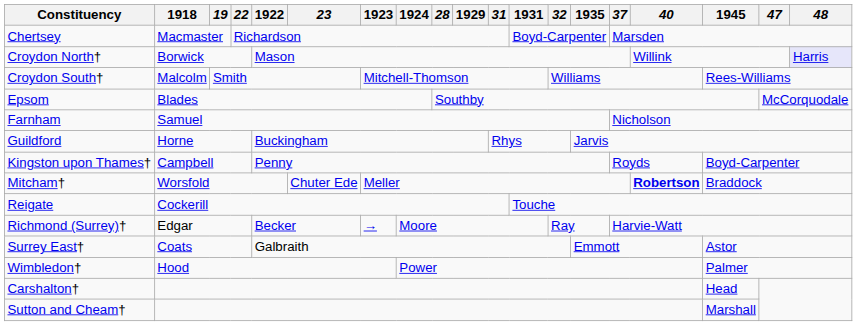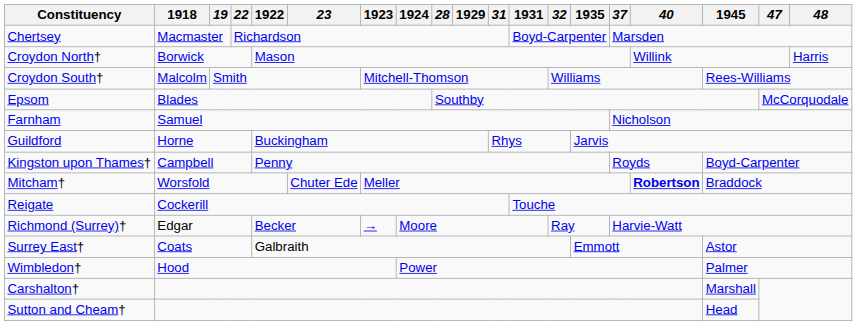(811, 57) lavender background -> (811, 57) no background
(722, 288) Head -> (731, 288) Marshall
(731, 309) Marshall -> (722, 309) Head
